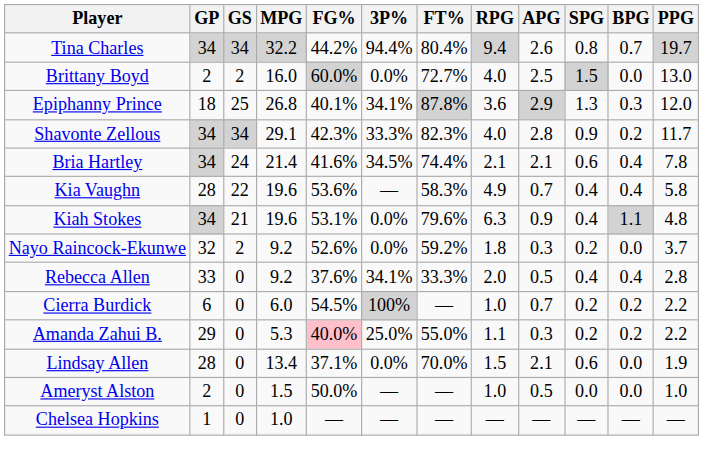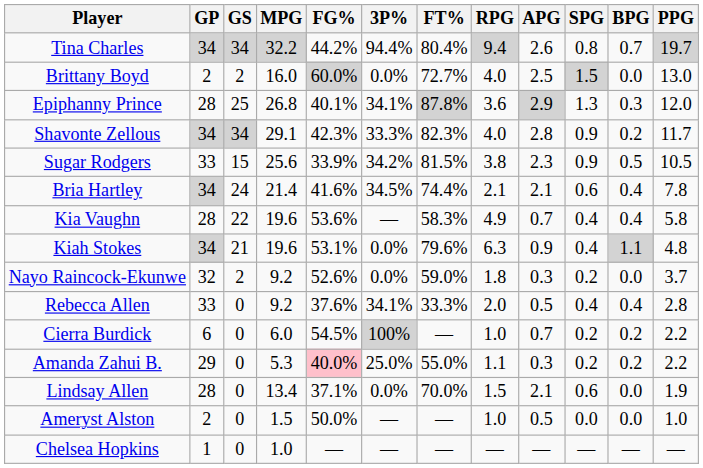(207, 104) 18 -> (207, 104) 28
+ row: (97, 162)
(444, 248) 59.2% -> (444, 276) 59.0%
